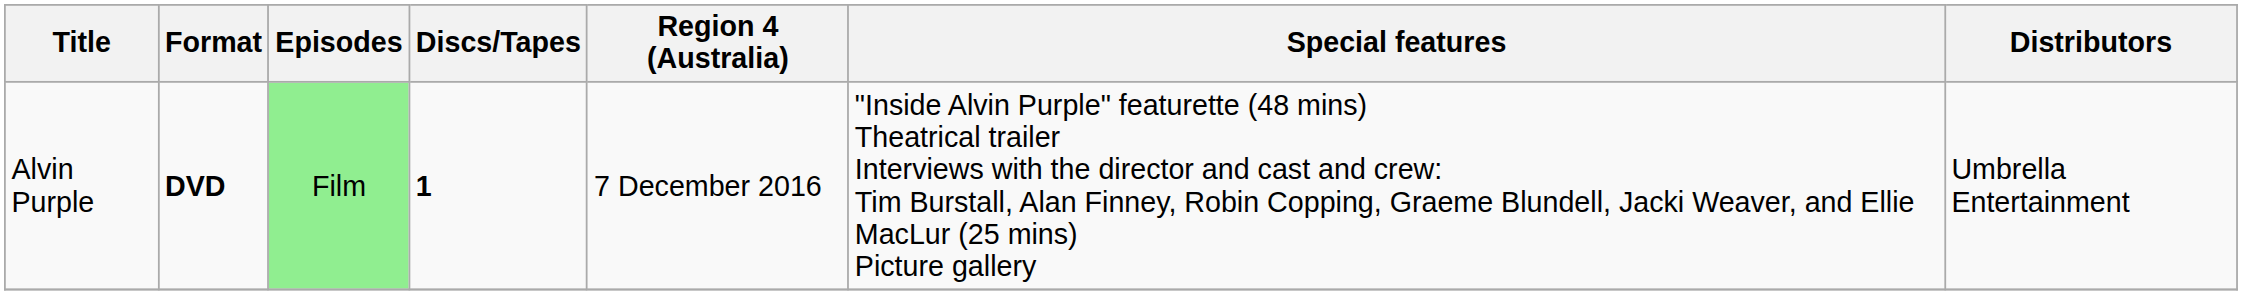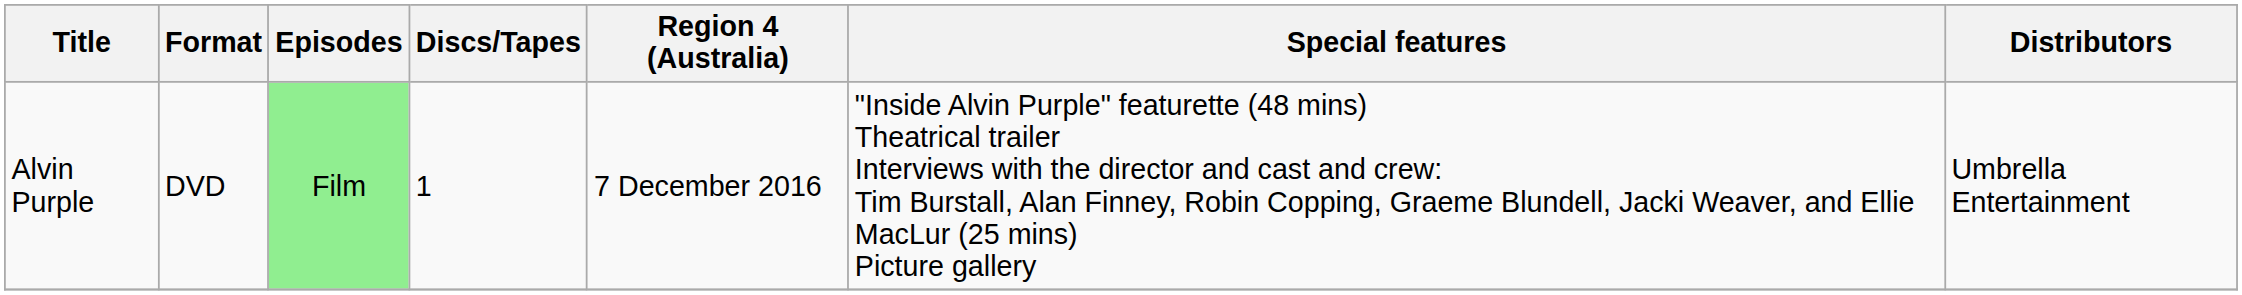(195, 185) bold -> (195, 185) normal
(424, 185) bold -> (424, 185) normal
